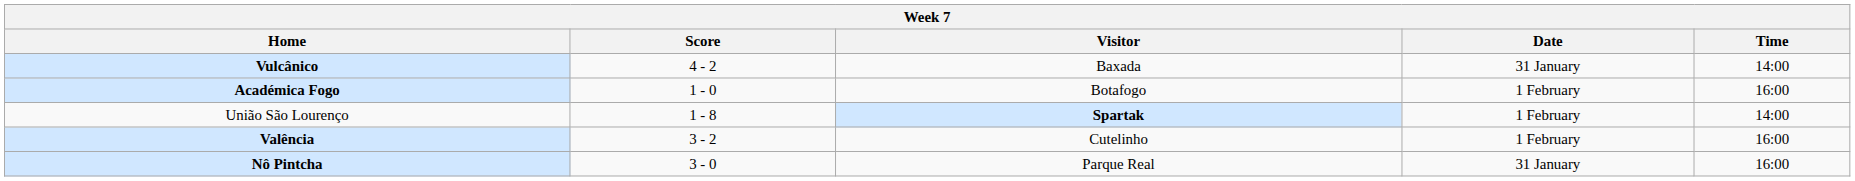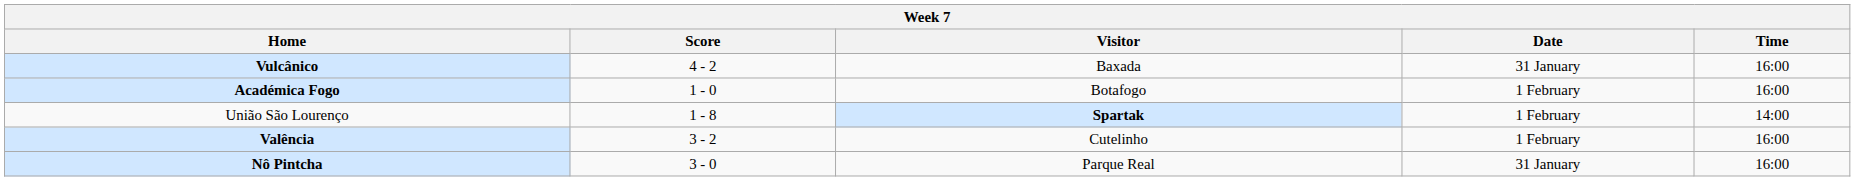(1772, 66) 14:00 -> (1772, 66) 16:00
